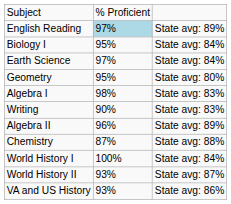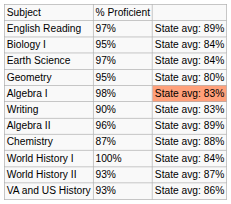(106, 28) lightblue background -> (106, 28) no background
(190, 93) no background -> (190, 93) lightsalmon background
